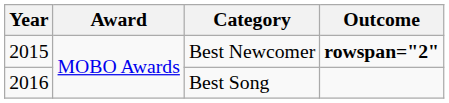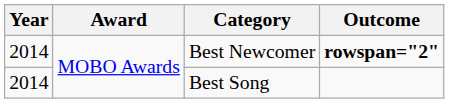(29, 51) 2015 -> (29, 51) 2014
(29, 82) 2016 -> (29, 82) 2014
